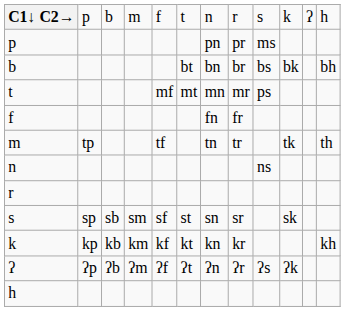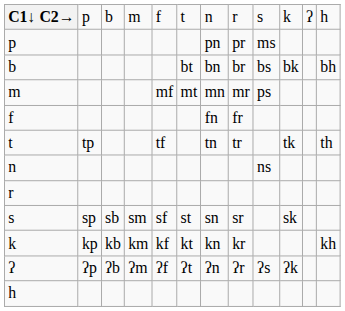(10, 92) t -> (14, 92) m
(14, 142) m -> (10, 142) t
